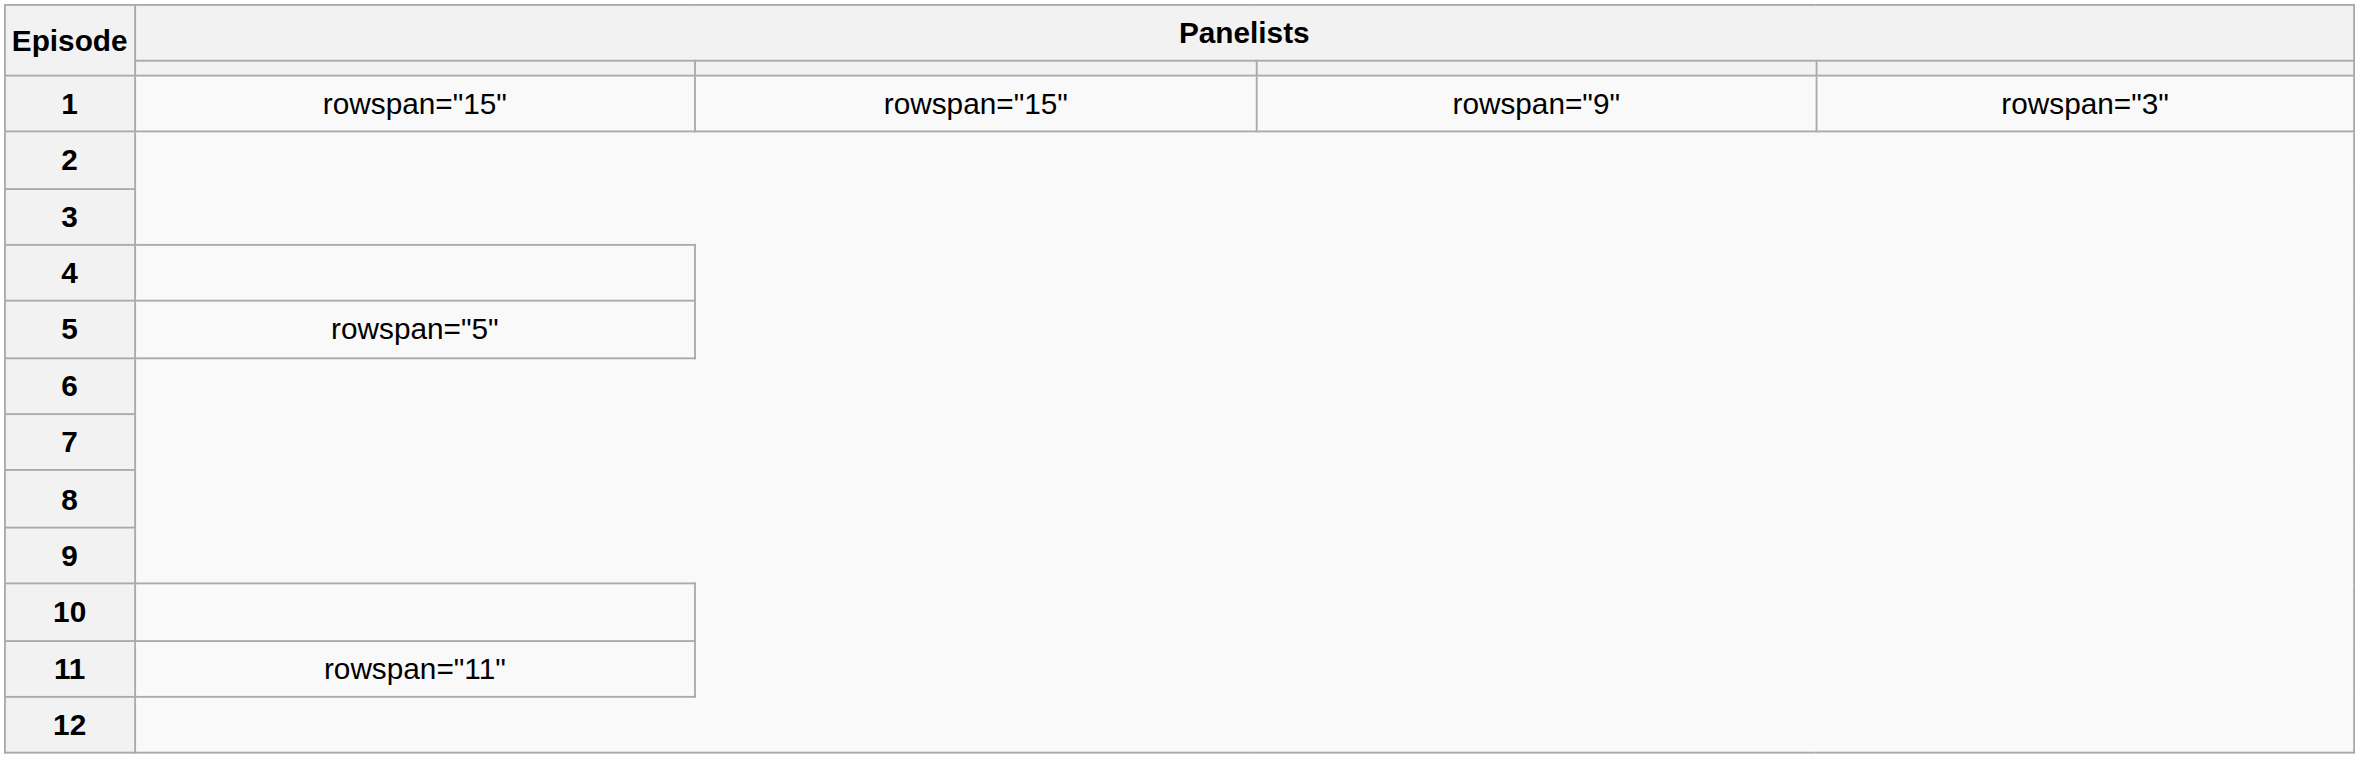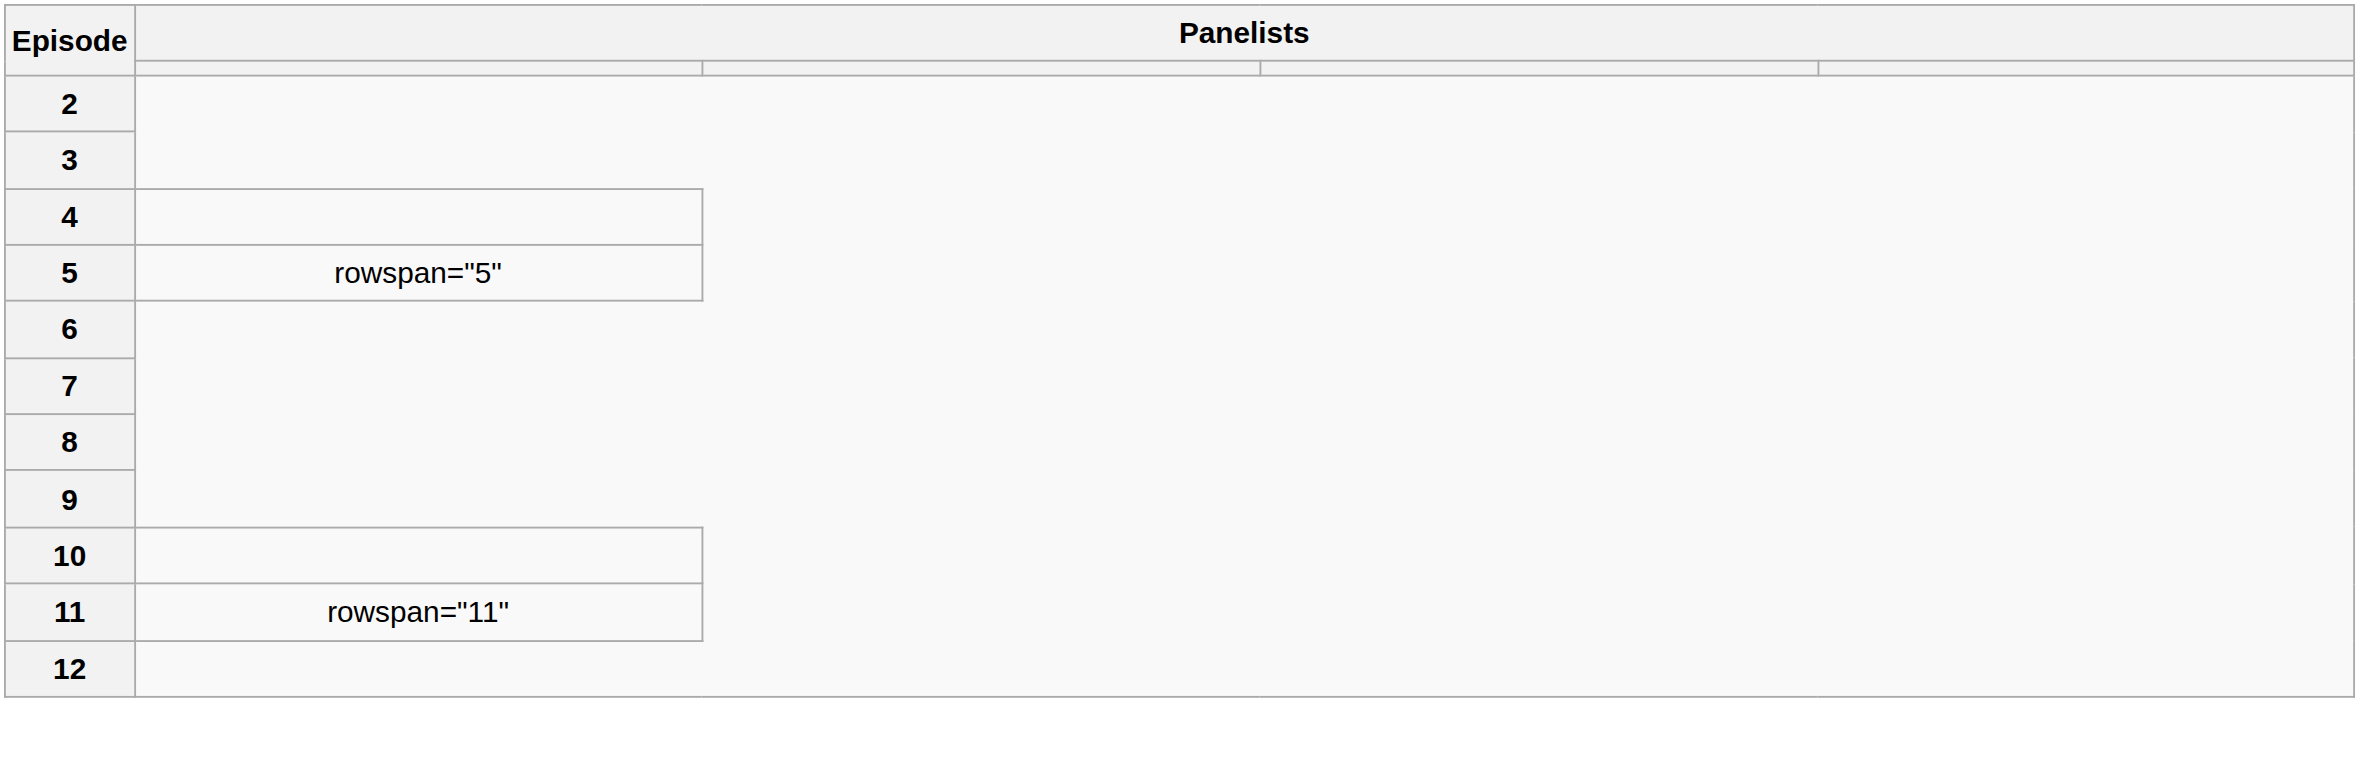- row: (70, 103)
